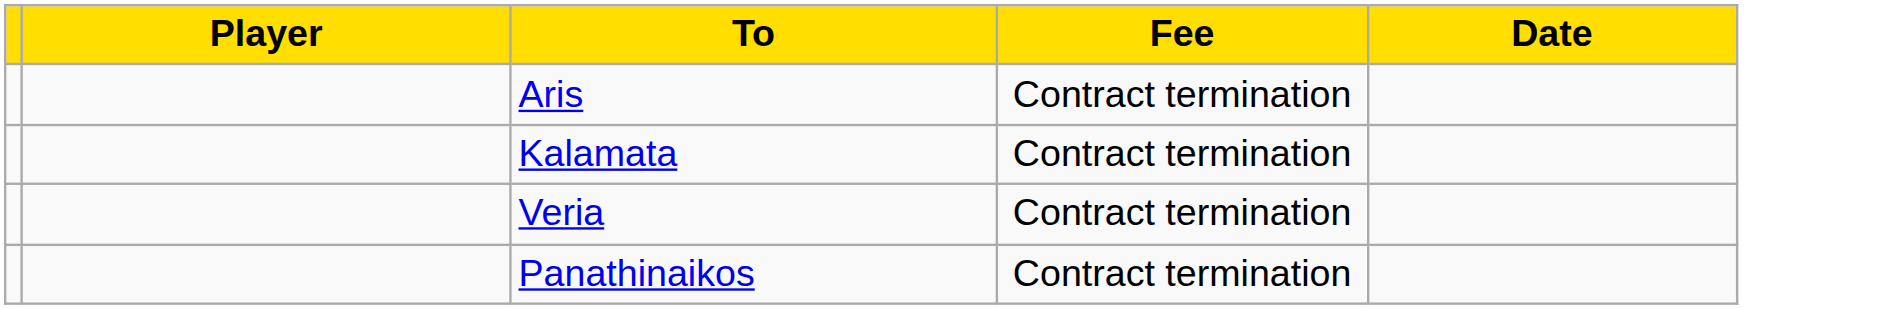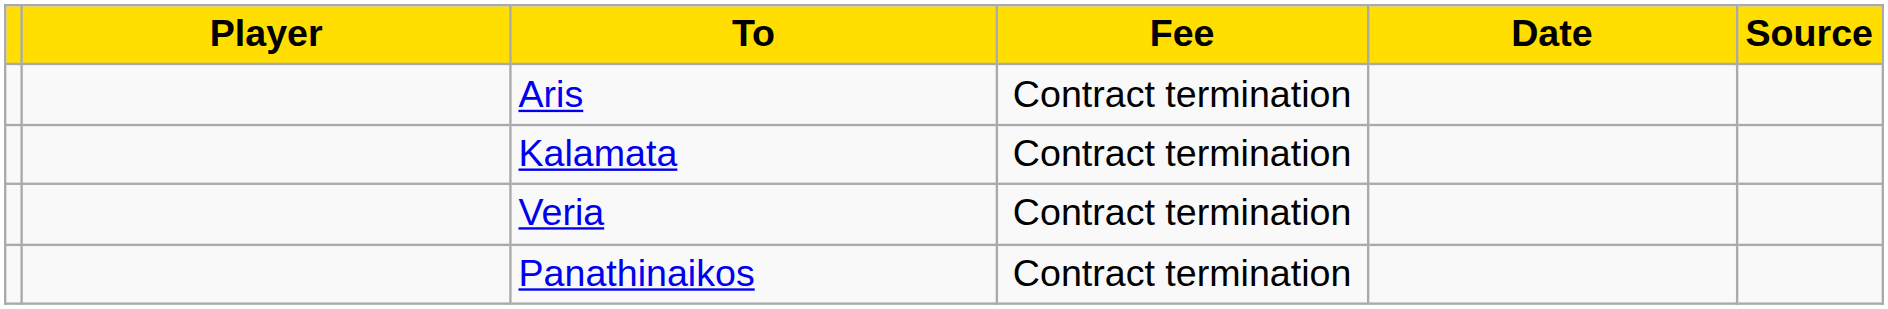+ column: (1809, 34)
